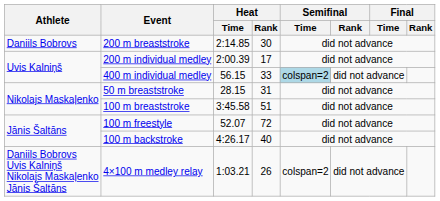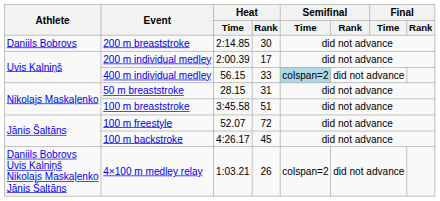(266, 139) 40 -> (266, 139) 45
